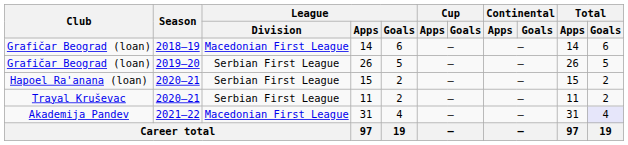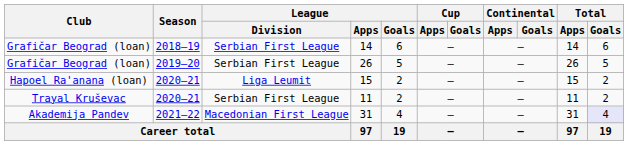(277, 47) Macedonian First League -> (277, 47) Serbian First League
(277, 81) Serbian First League -> (277, 81) Liga Leumit
